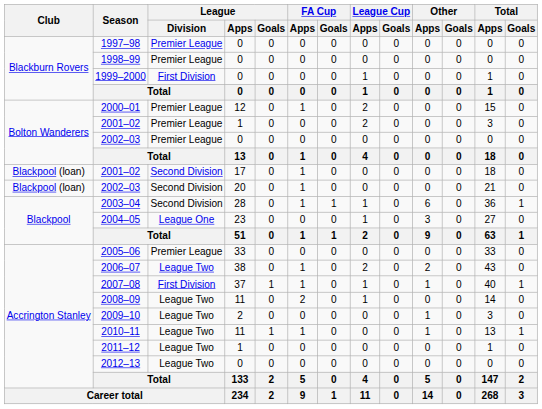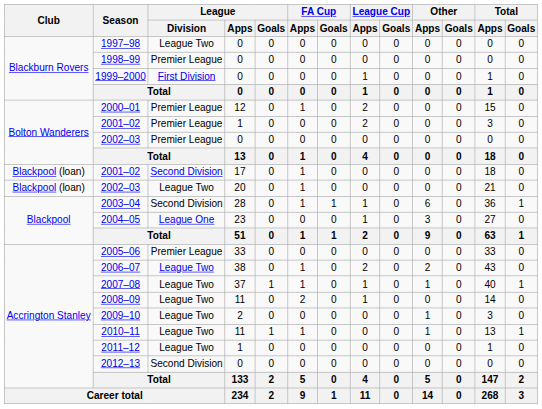(187, 44) Premier League -> (187, 44) League Two
(187, 188) Second Division -> (187, 188) League Two
(187, 284) First Division -> (187, 284) League Two
(187, 364) League Two -> (187, 364) Second Division
